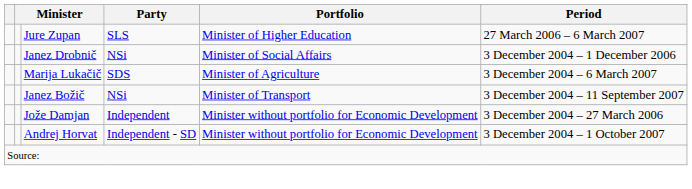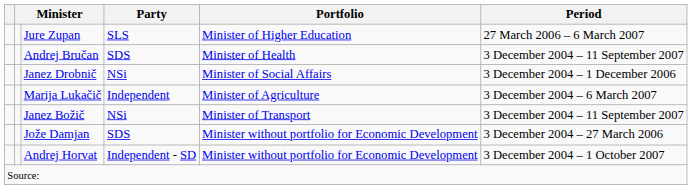+ row: (61, 54)
(119, 74) SDS -> (138, 94) Independent
(138, 114) Independent -> (119, 134) SDS
